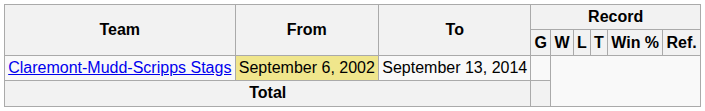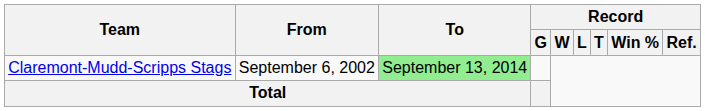(307, 67) khaki background -> (307, 67) no background
(455, 67) no background -> (455, 67) lightgreen background
